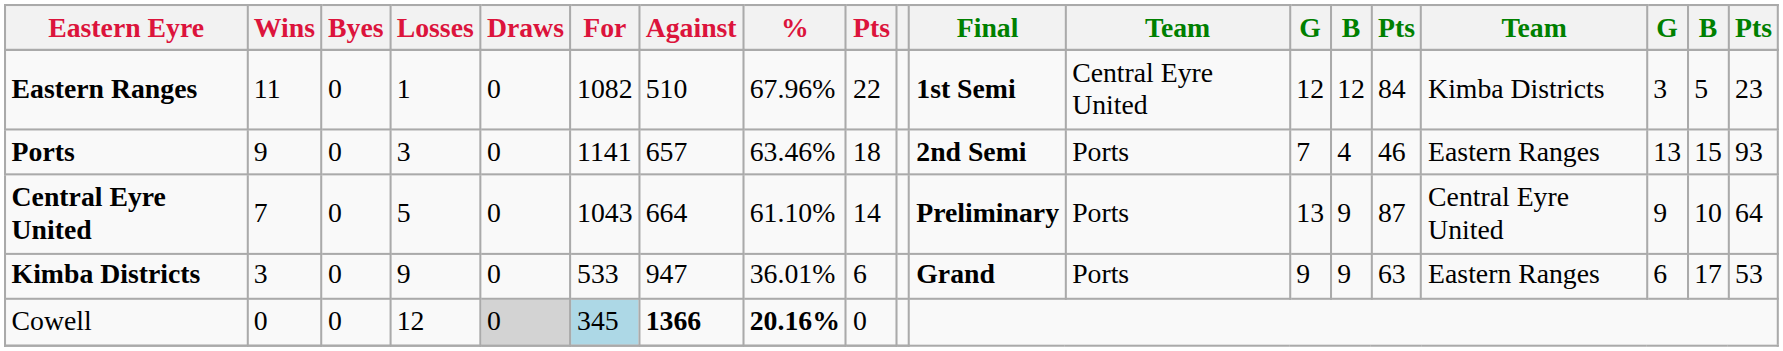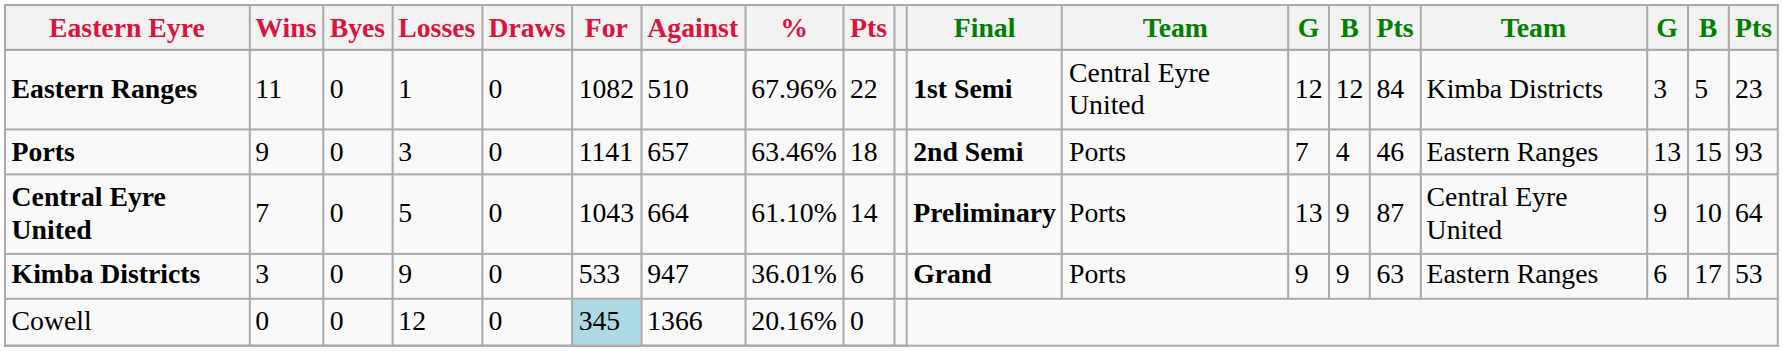(494, 321) lightgrey background -> (495, 321) no background
(673, 321) bold -> (675, 321) normal
(795, 321) bold -> (794, 321) normal
